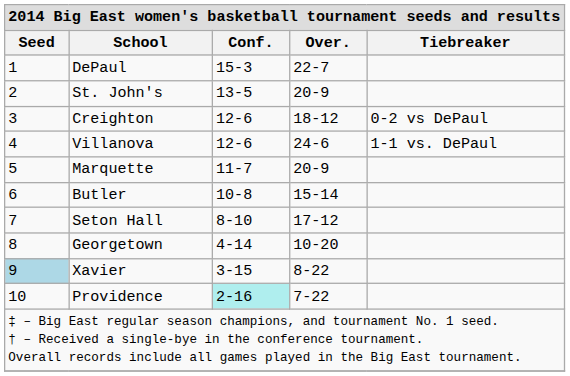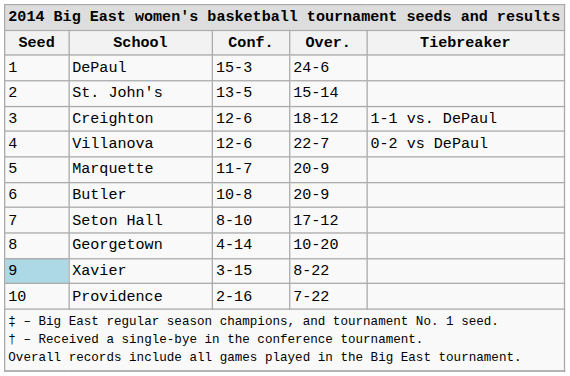(311, 68) 22-7 -> (311, 68) 24-6
(311, 93) 20-9 -> (316, 93) 15-14
(429, 118) 0-2 vs DePaul -> (434, 118) 1-1 vs. DePaul
(311, 144) 24-6 -> (311, 144) 22-7
(434, 144) 1-1 vs. DePaul -> (429, 144) 0-2 vs DePaul
(316, 195) 15-14 -> (311, 195) 20-9
(234, 296) paleturquoise background -> (234, 296) no background
